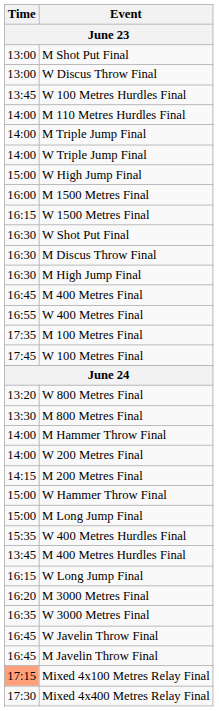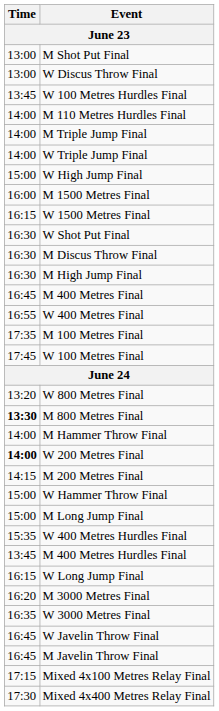(22, 415) normal -> (22, 415) bold
(22, 455) normal -> (22, 455) bold
(22, 676) lightsalmon background -> (22, 676) no background
